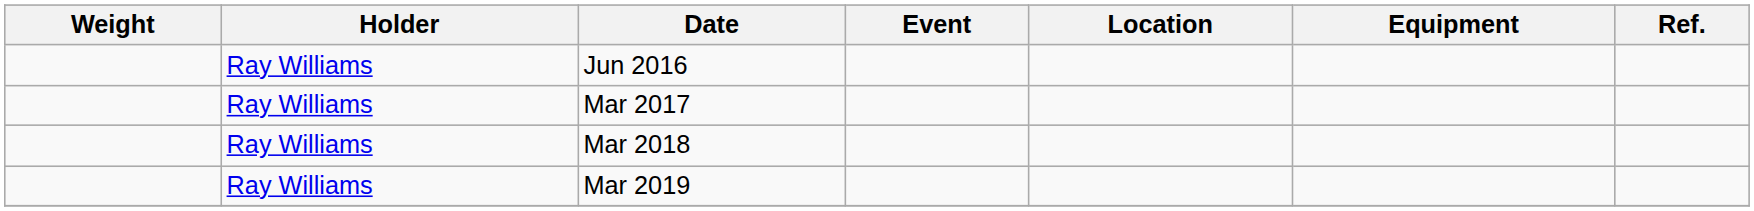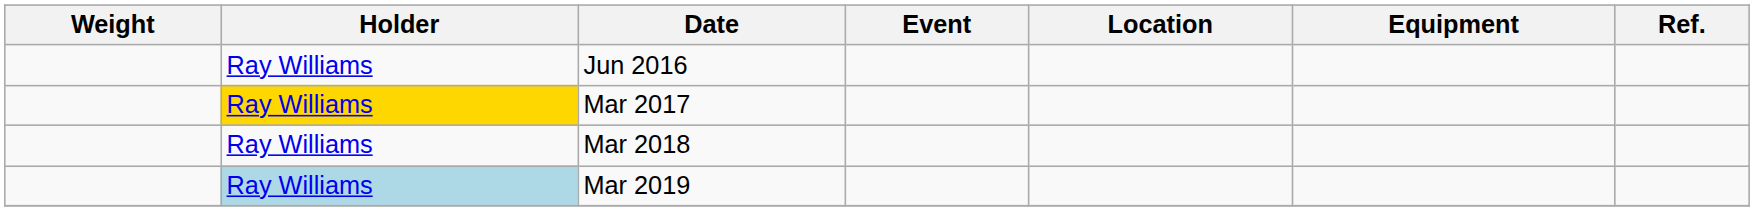(300, 105) no background -> (300, 105) gold background
(300, 185) no background -> (300, 185) lightblue background
